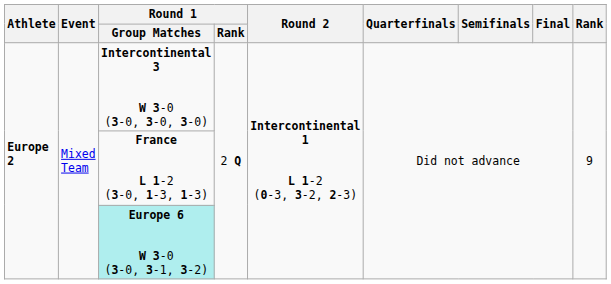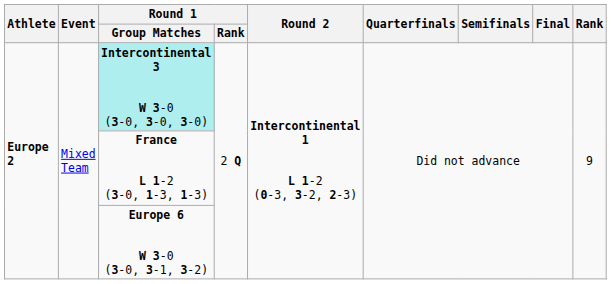(156, 87) no background -> (156, 87) paleturquoise background
(156, 242) paleturquoise background -> (156, 242) no background
